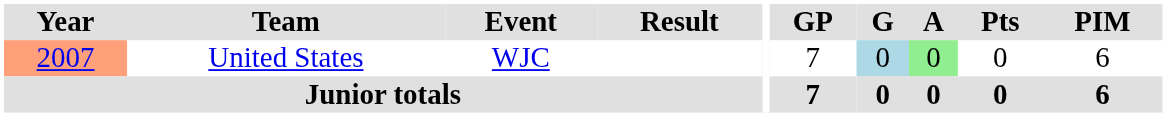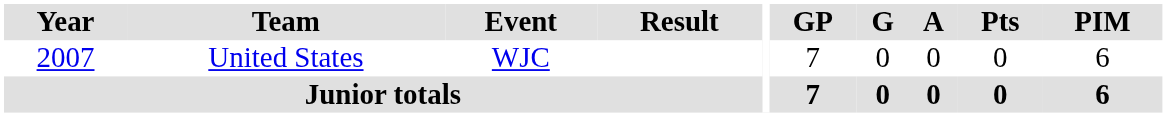(66, 57) lightsalmon background -> (66, 57) no background
(883, 57) lightblue background -> (883, 57) no background
(934, 57) lightgreen background -> (934, 57) no background
